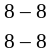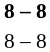(25, 11) normal -> (25, 11) bold
